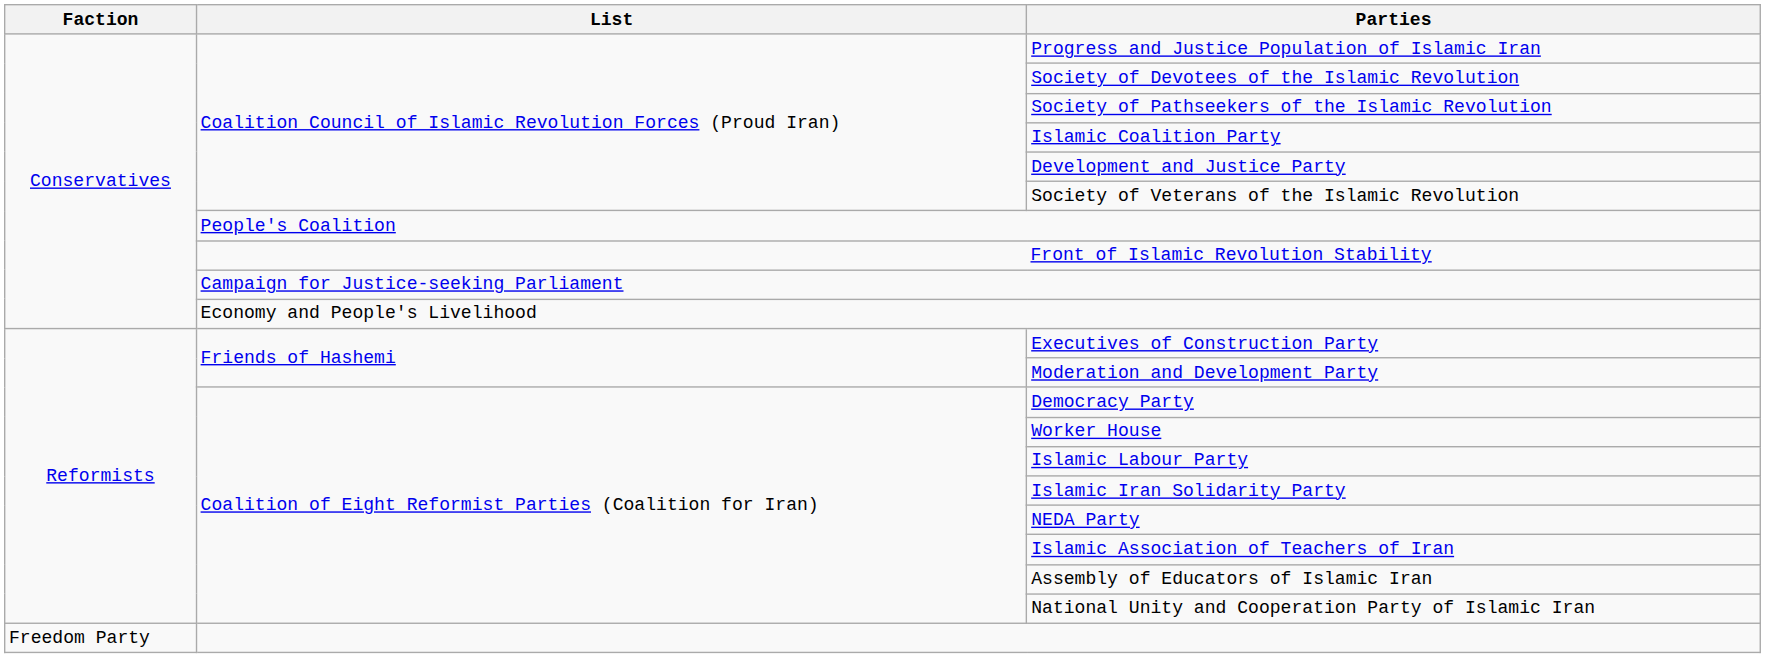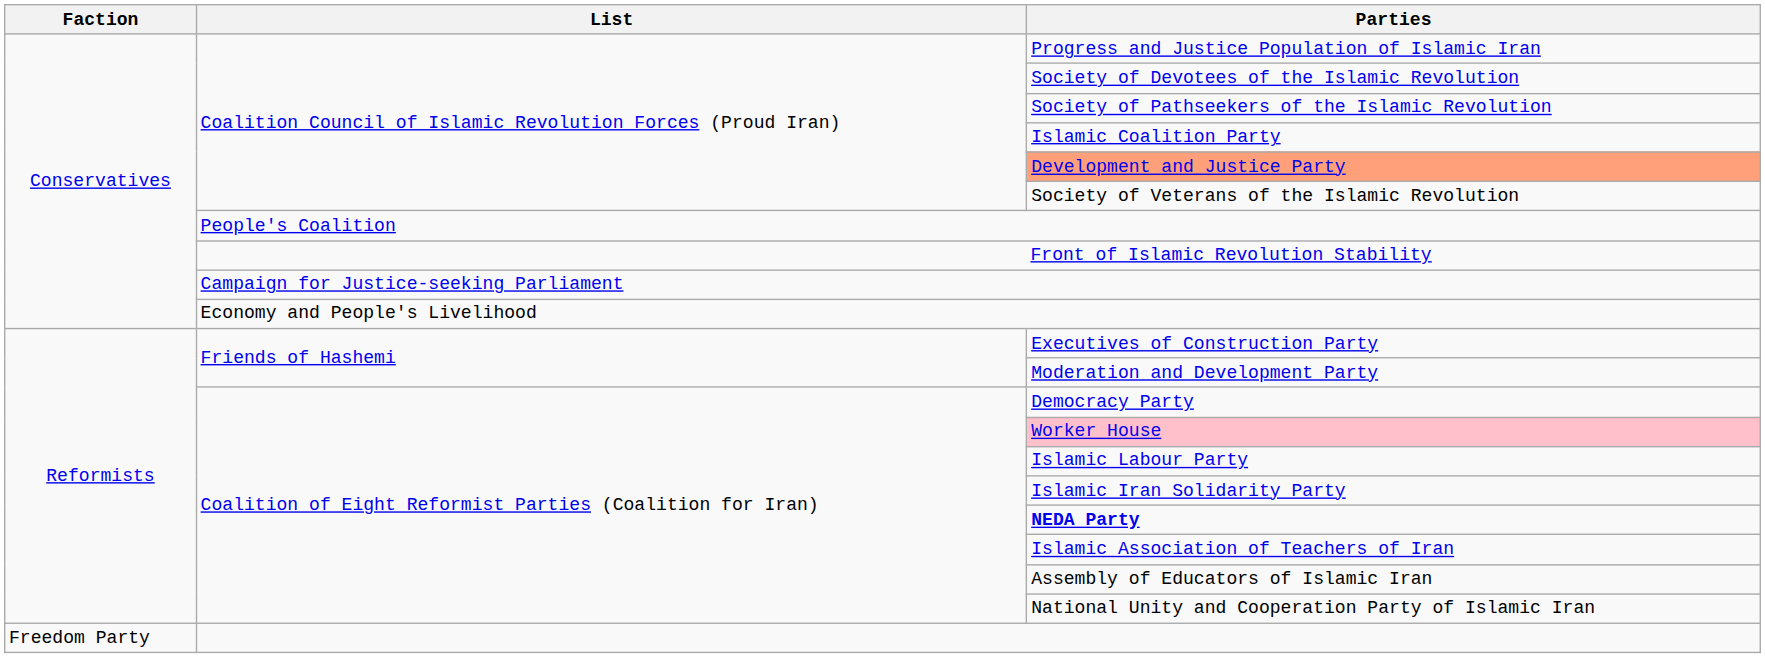(1188, 167) no background -> (1188, 167) lightsalmon background
(1096, 432) no background -> (1096, 432) pink background
(1085, 520) normal -> (1085, 520) bold
